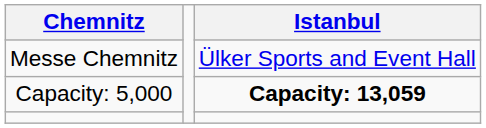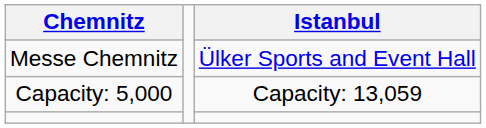(337, 93) bold -> (337, 93) normal
